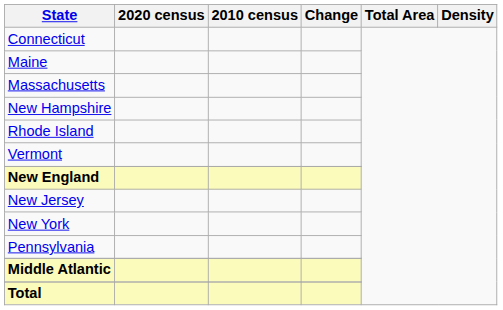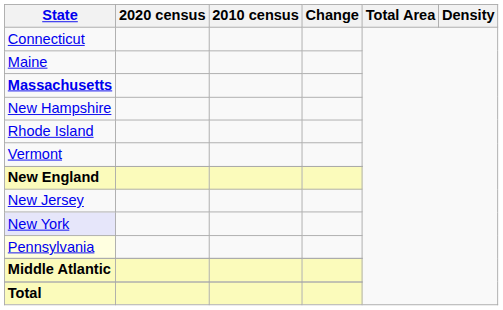(56, 85) normal -> (60, 85) bold
(39, 223) no background -> (39, 223) lavender background
(51, 246) no background -> (51, 246) lightyellow background
